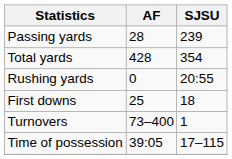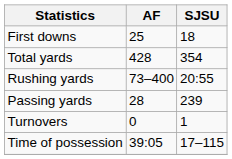rows swapped: (42, 100) <-> (50, 36)
(133, 79) 0 -> (151, 79) 73–400
(151, 122) 73–400 -> (133, 122) 0
